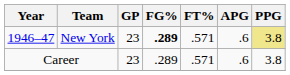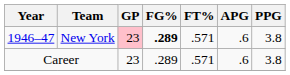(133, 37) no background -> (133, 37) pink background
(273, 37) khaki background -> (273, 37) no background
